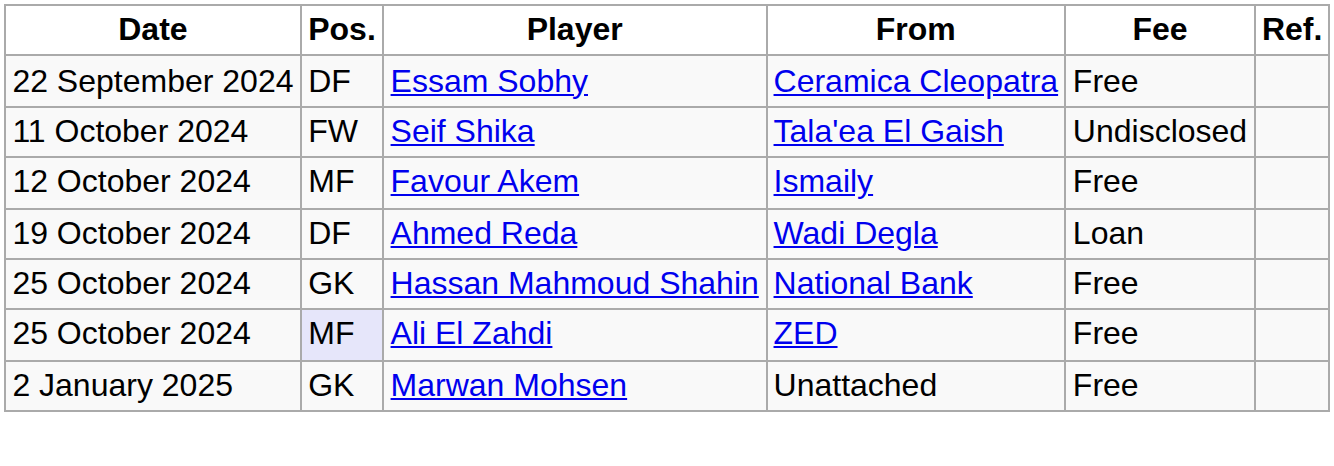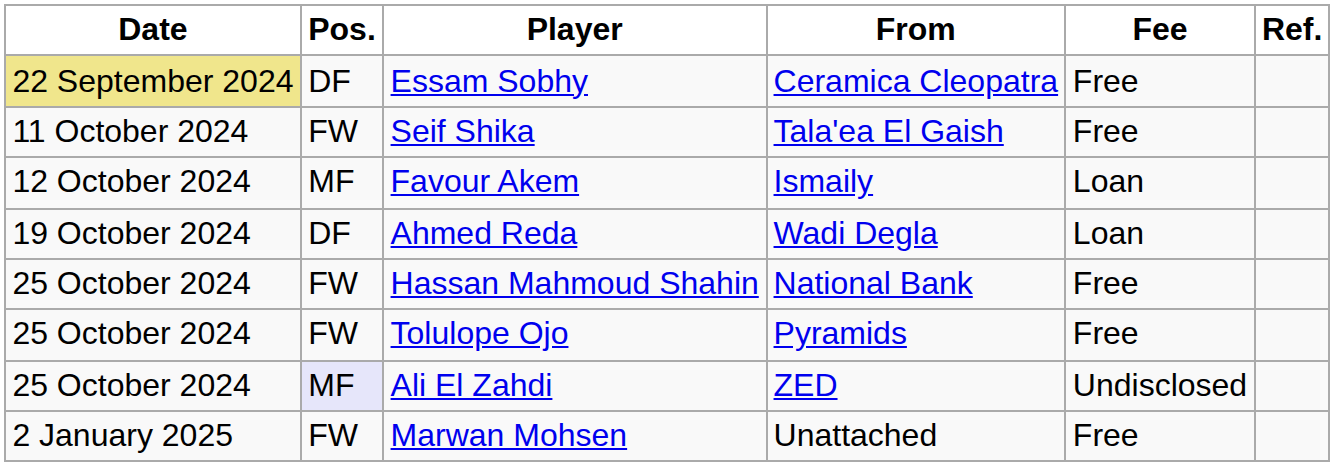(153, 80) no background -> (153, 80) khaki background
(1160, 131) Undisclosed -> (1106, 131) Free
(1106, 182) Free -> (1108, 182) Loan
(331, 283) GK -> (333, 283) FW
+ row: (480, 334)
(1106, 334) Free -> (1160, 385) Undisclosed
(331, 385) GK -> (333, 435) FW
